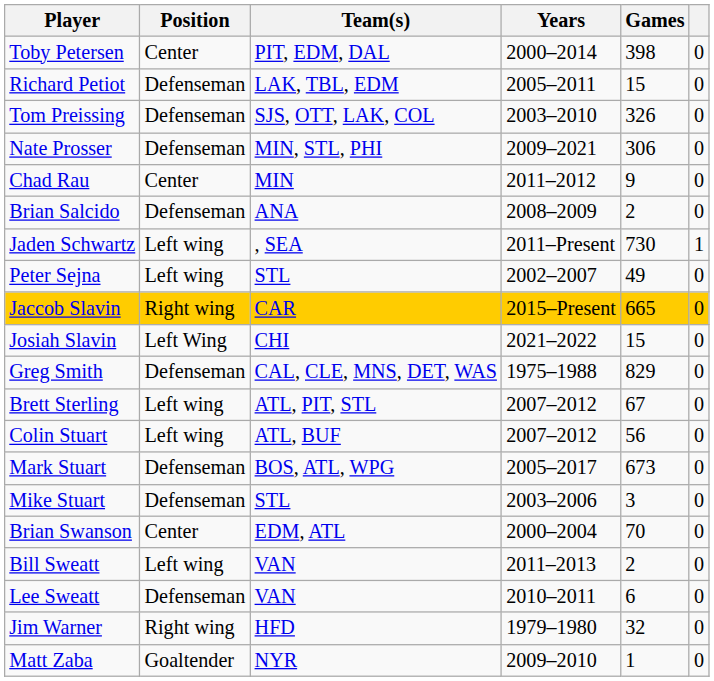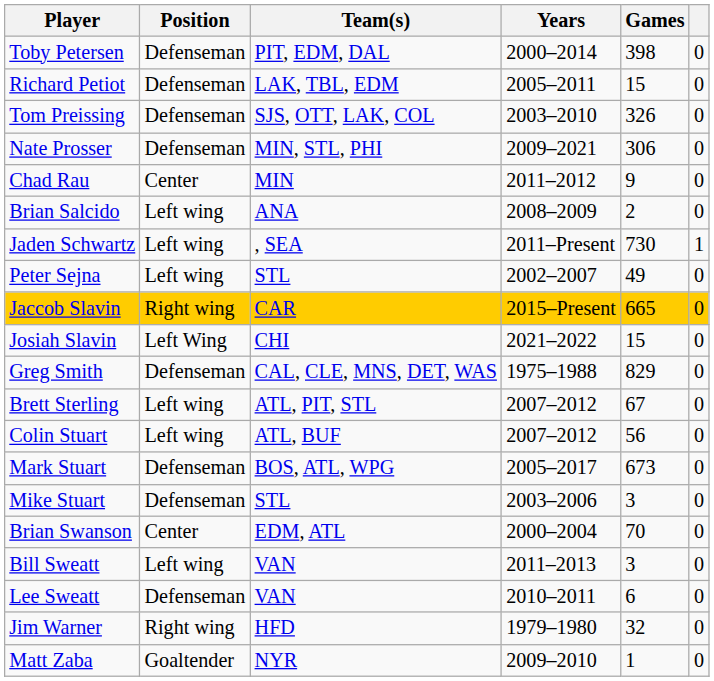(171, 52) Center -> (195, 52) Defenseman
(195, 212) Defenseman -> (184, 212) Left wing
(630, 564) 2 -> (630, 564) 3
